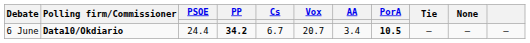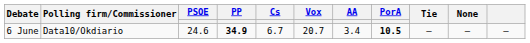(83, 31) bold -> (83, 31) normal
(198, 31) 24.4 -> (198, 31) 24.6
(237, 31) 34.2 -> (237, 31) 34.9
